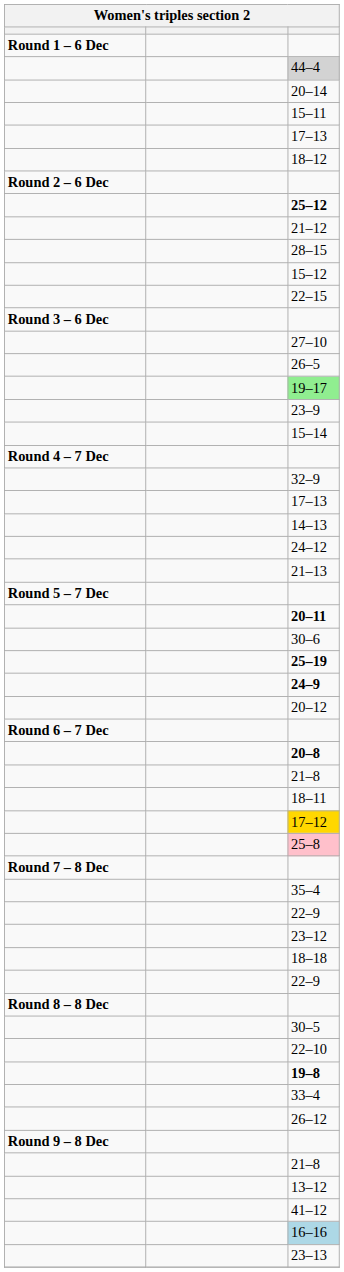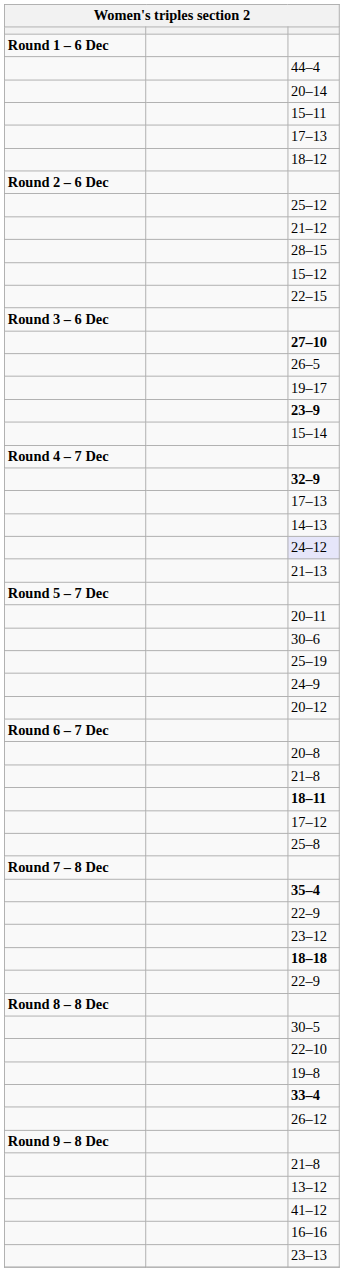(305, 68) lightgrey background -> (305, 68) no background
(309, 205) bold -> (309, 205) normal
(309, 342) normal -> (309, 342) bold
(309, 387) lightgreen background -> (309, 387) no background
(305, 410) normal -> (305, 410) bold
(305, 479) normal -> (305, 479) bold
(309, 547) no background -> (309, 547) lavender background
(309, 616) bold -> (309, 616) normal
(309, 662) bold -> (309, 662) normal
(305, 684) bold -> (305, 684) normal
(305, 753) bold -> (305, 753) normal
(309, 799) normal -> (309, 799) bold
(309, 821) gold background -> (309, 821) no background
(305, 844) pink background -> (305, 844) no background
(305, 890) normal -> (305, 890) bold
(309, 958) normal -> (309, 958) bold
(305, 1073) bold -> (305, 1073) normal
(305, 1095) normal -> (305, 1095) bold
(309, 1232) lightblue background -> (309, 1232) no background
